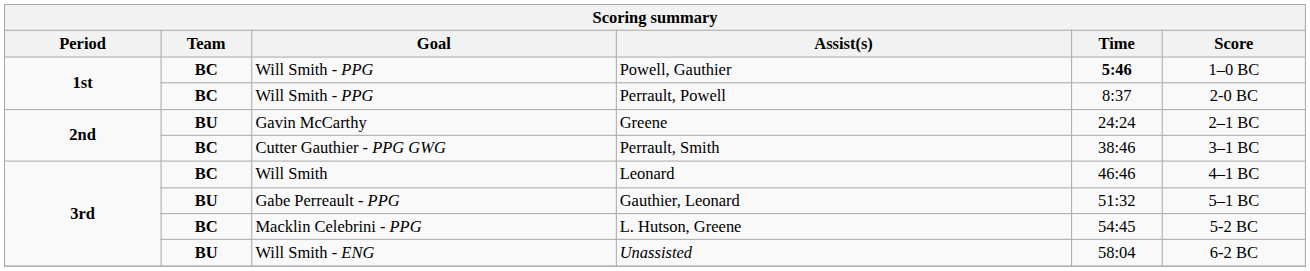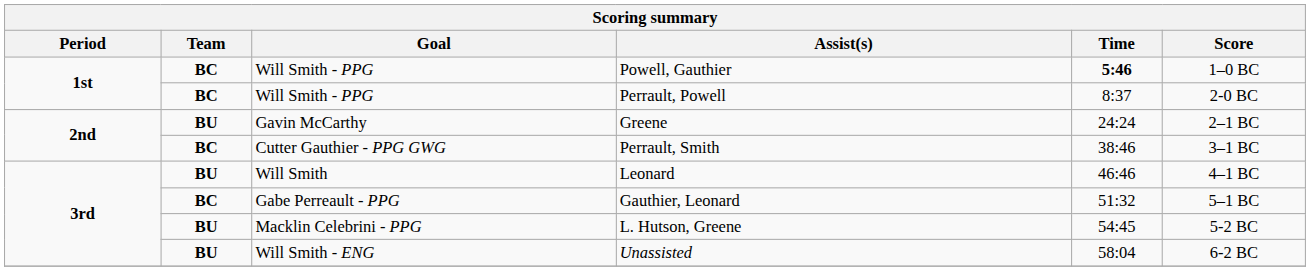(206, 174) BC -> (206, 174) BU
(206, 200) BU -> (206, 200) BC
(206, 226) BC -> (206, 226) BU
